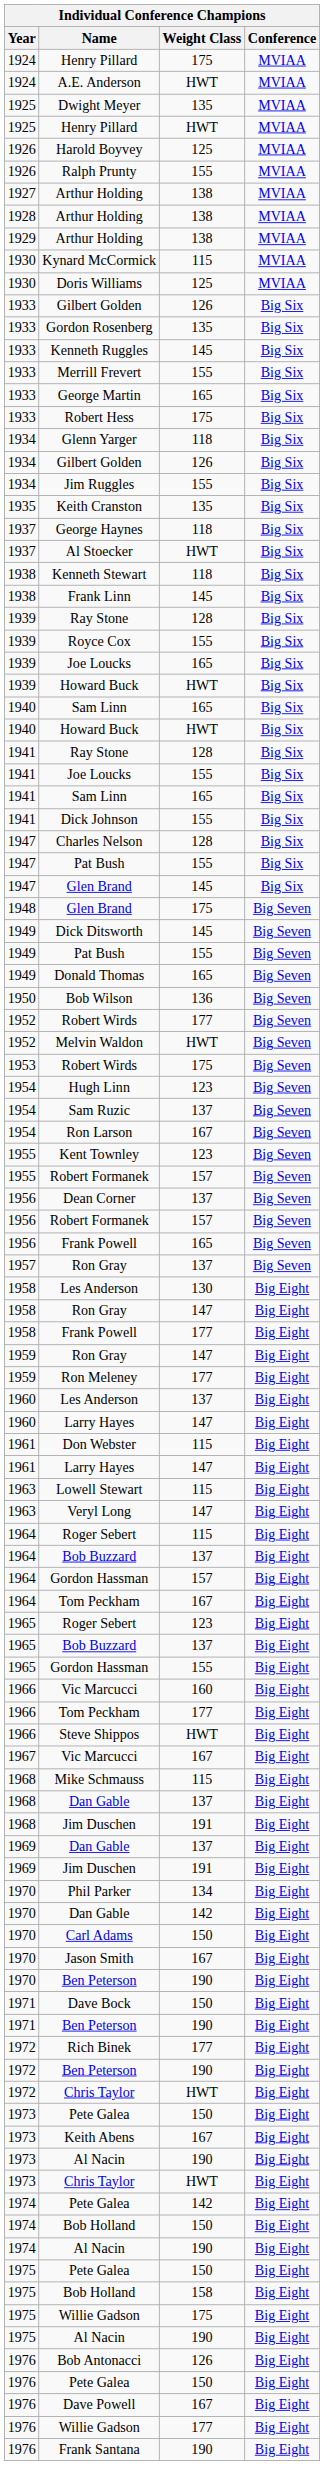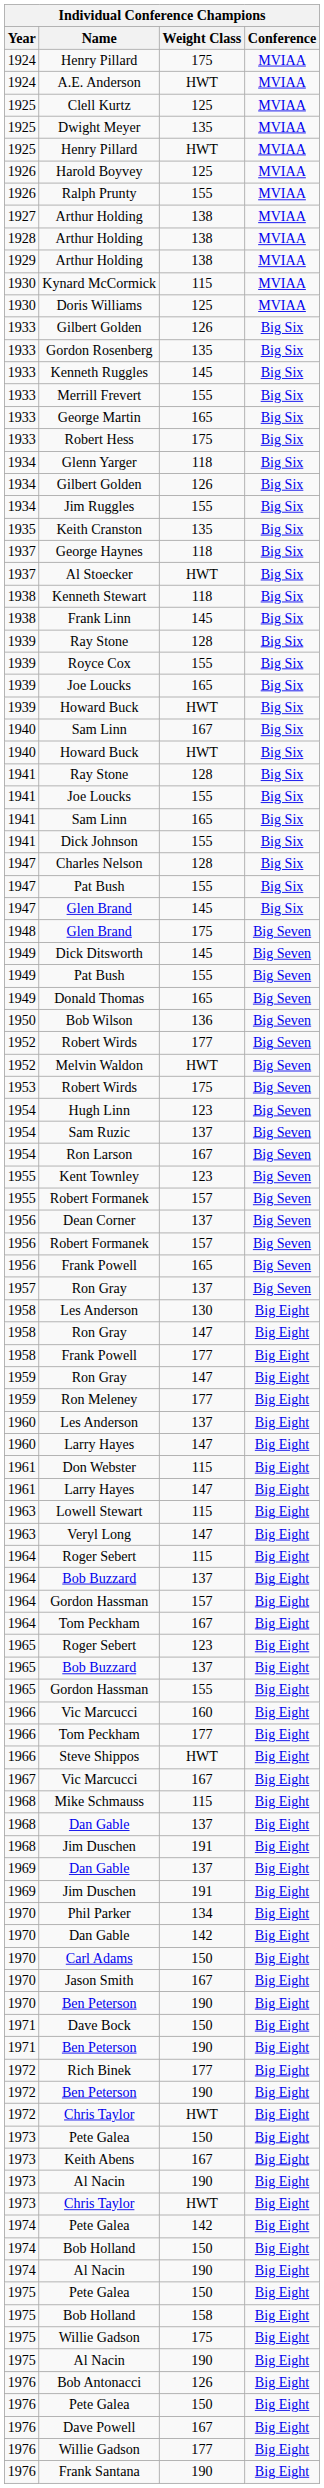+ row: (22, 104)
(202, 707) 165 -> (202, 730) 167
